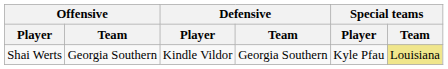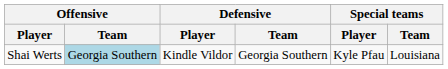(112, 54) no background -> (112, 54) lightblue background
(415, 54) khaki background -> (415, 54) no background
